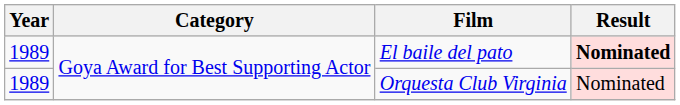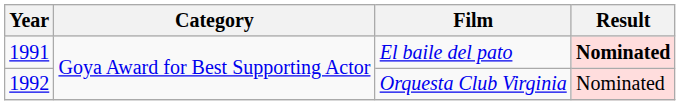(29, 52) 1989 -> (29, 52) 1991
(29, 83) 1989 -> (29, 83) 1992
